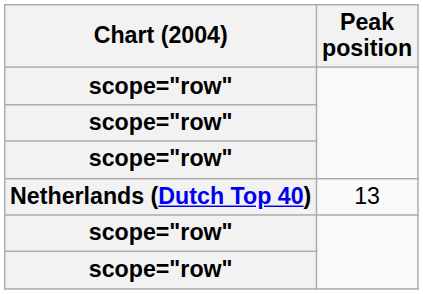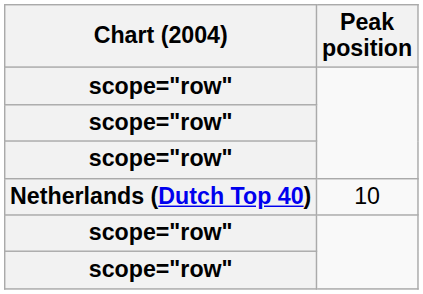(367, 196) 13 -> (367, 196) 10
